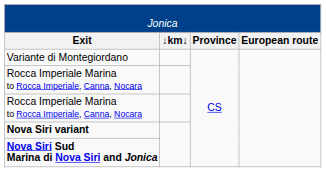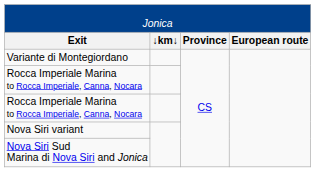(48, 130) bold -> (45, 130) normal
(82, 152) bold -> (77, 152) normal
